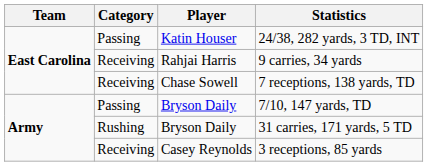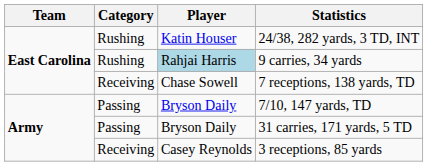(119, 38) Passing -> (121, 38) Rushing
(126, 60) Receiving -> (121, 60) Rushing
(199, 60) no background -> (199, 60) lightblue background
(121, 127) Rushing -> (119, 127) Passing
